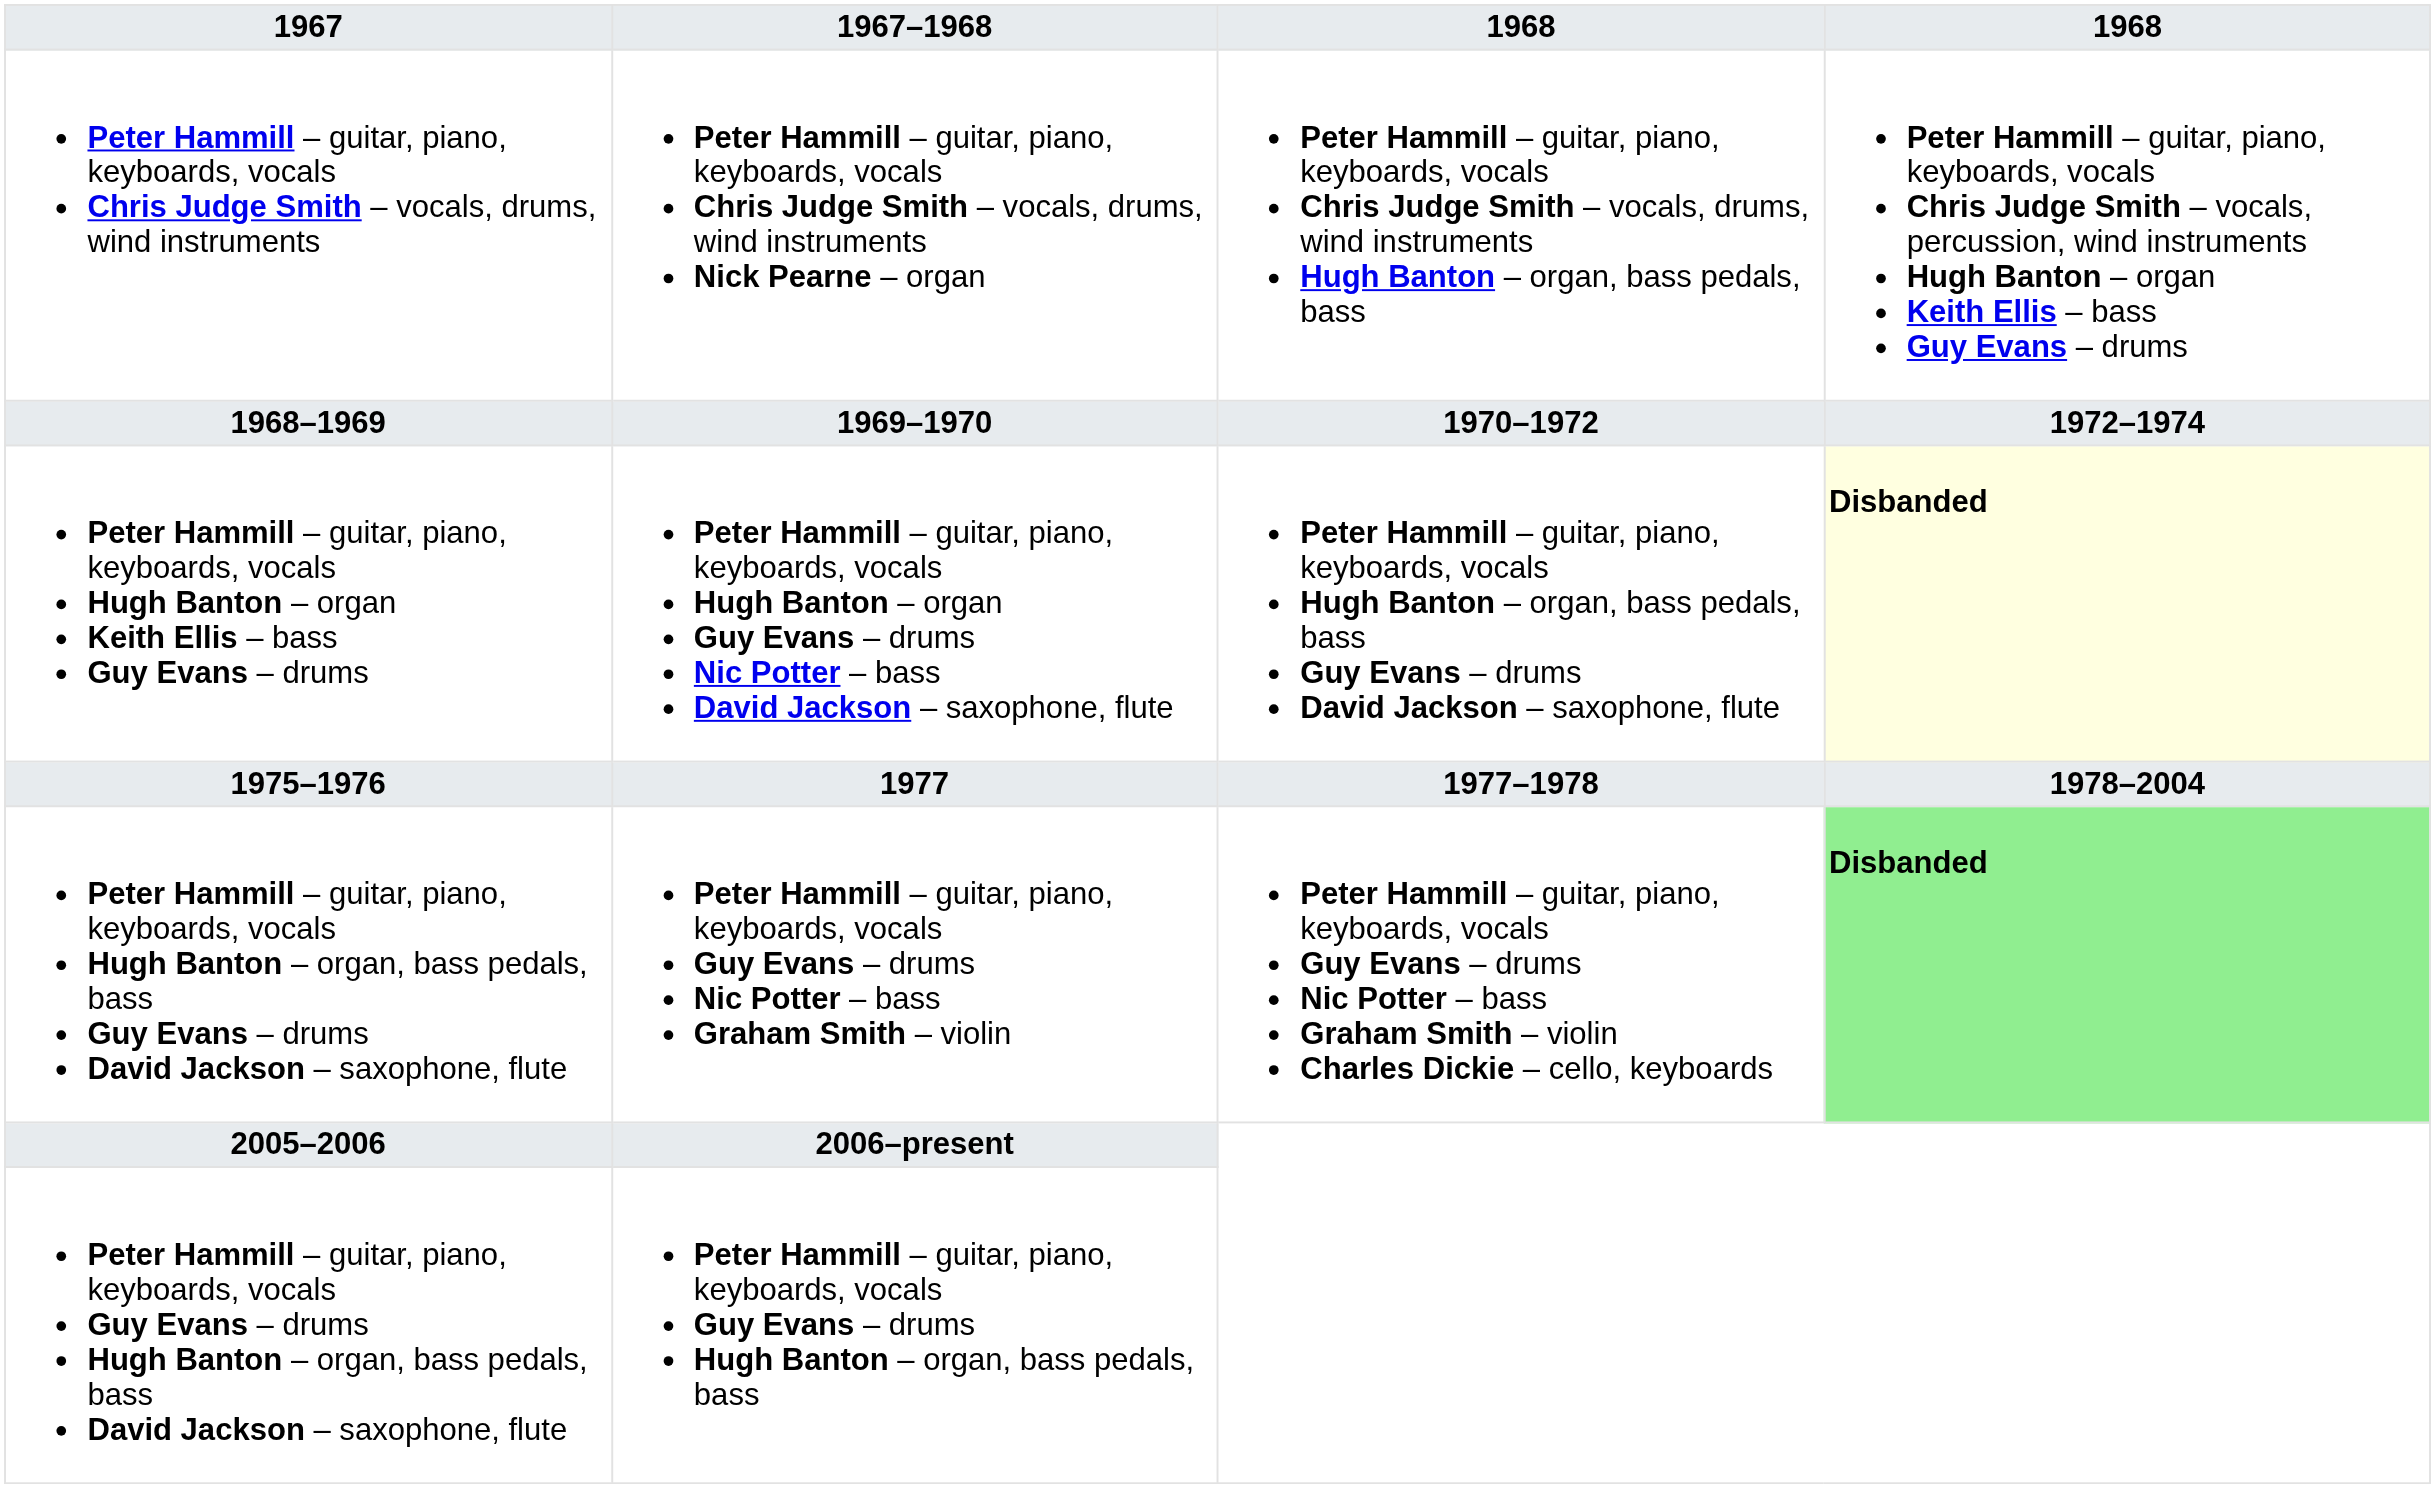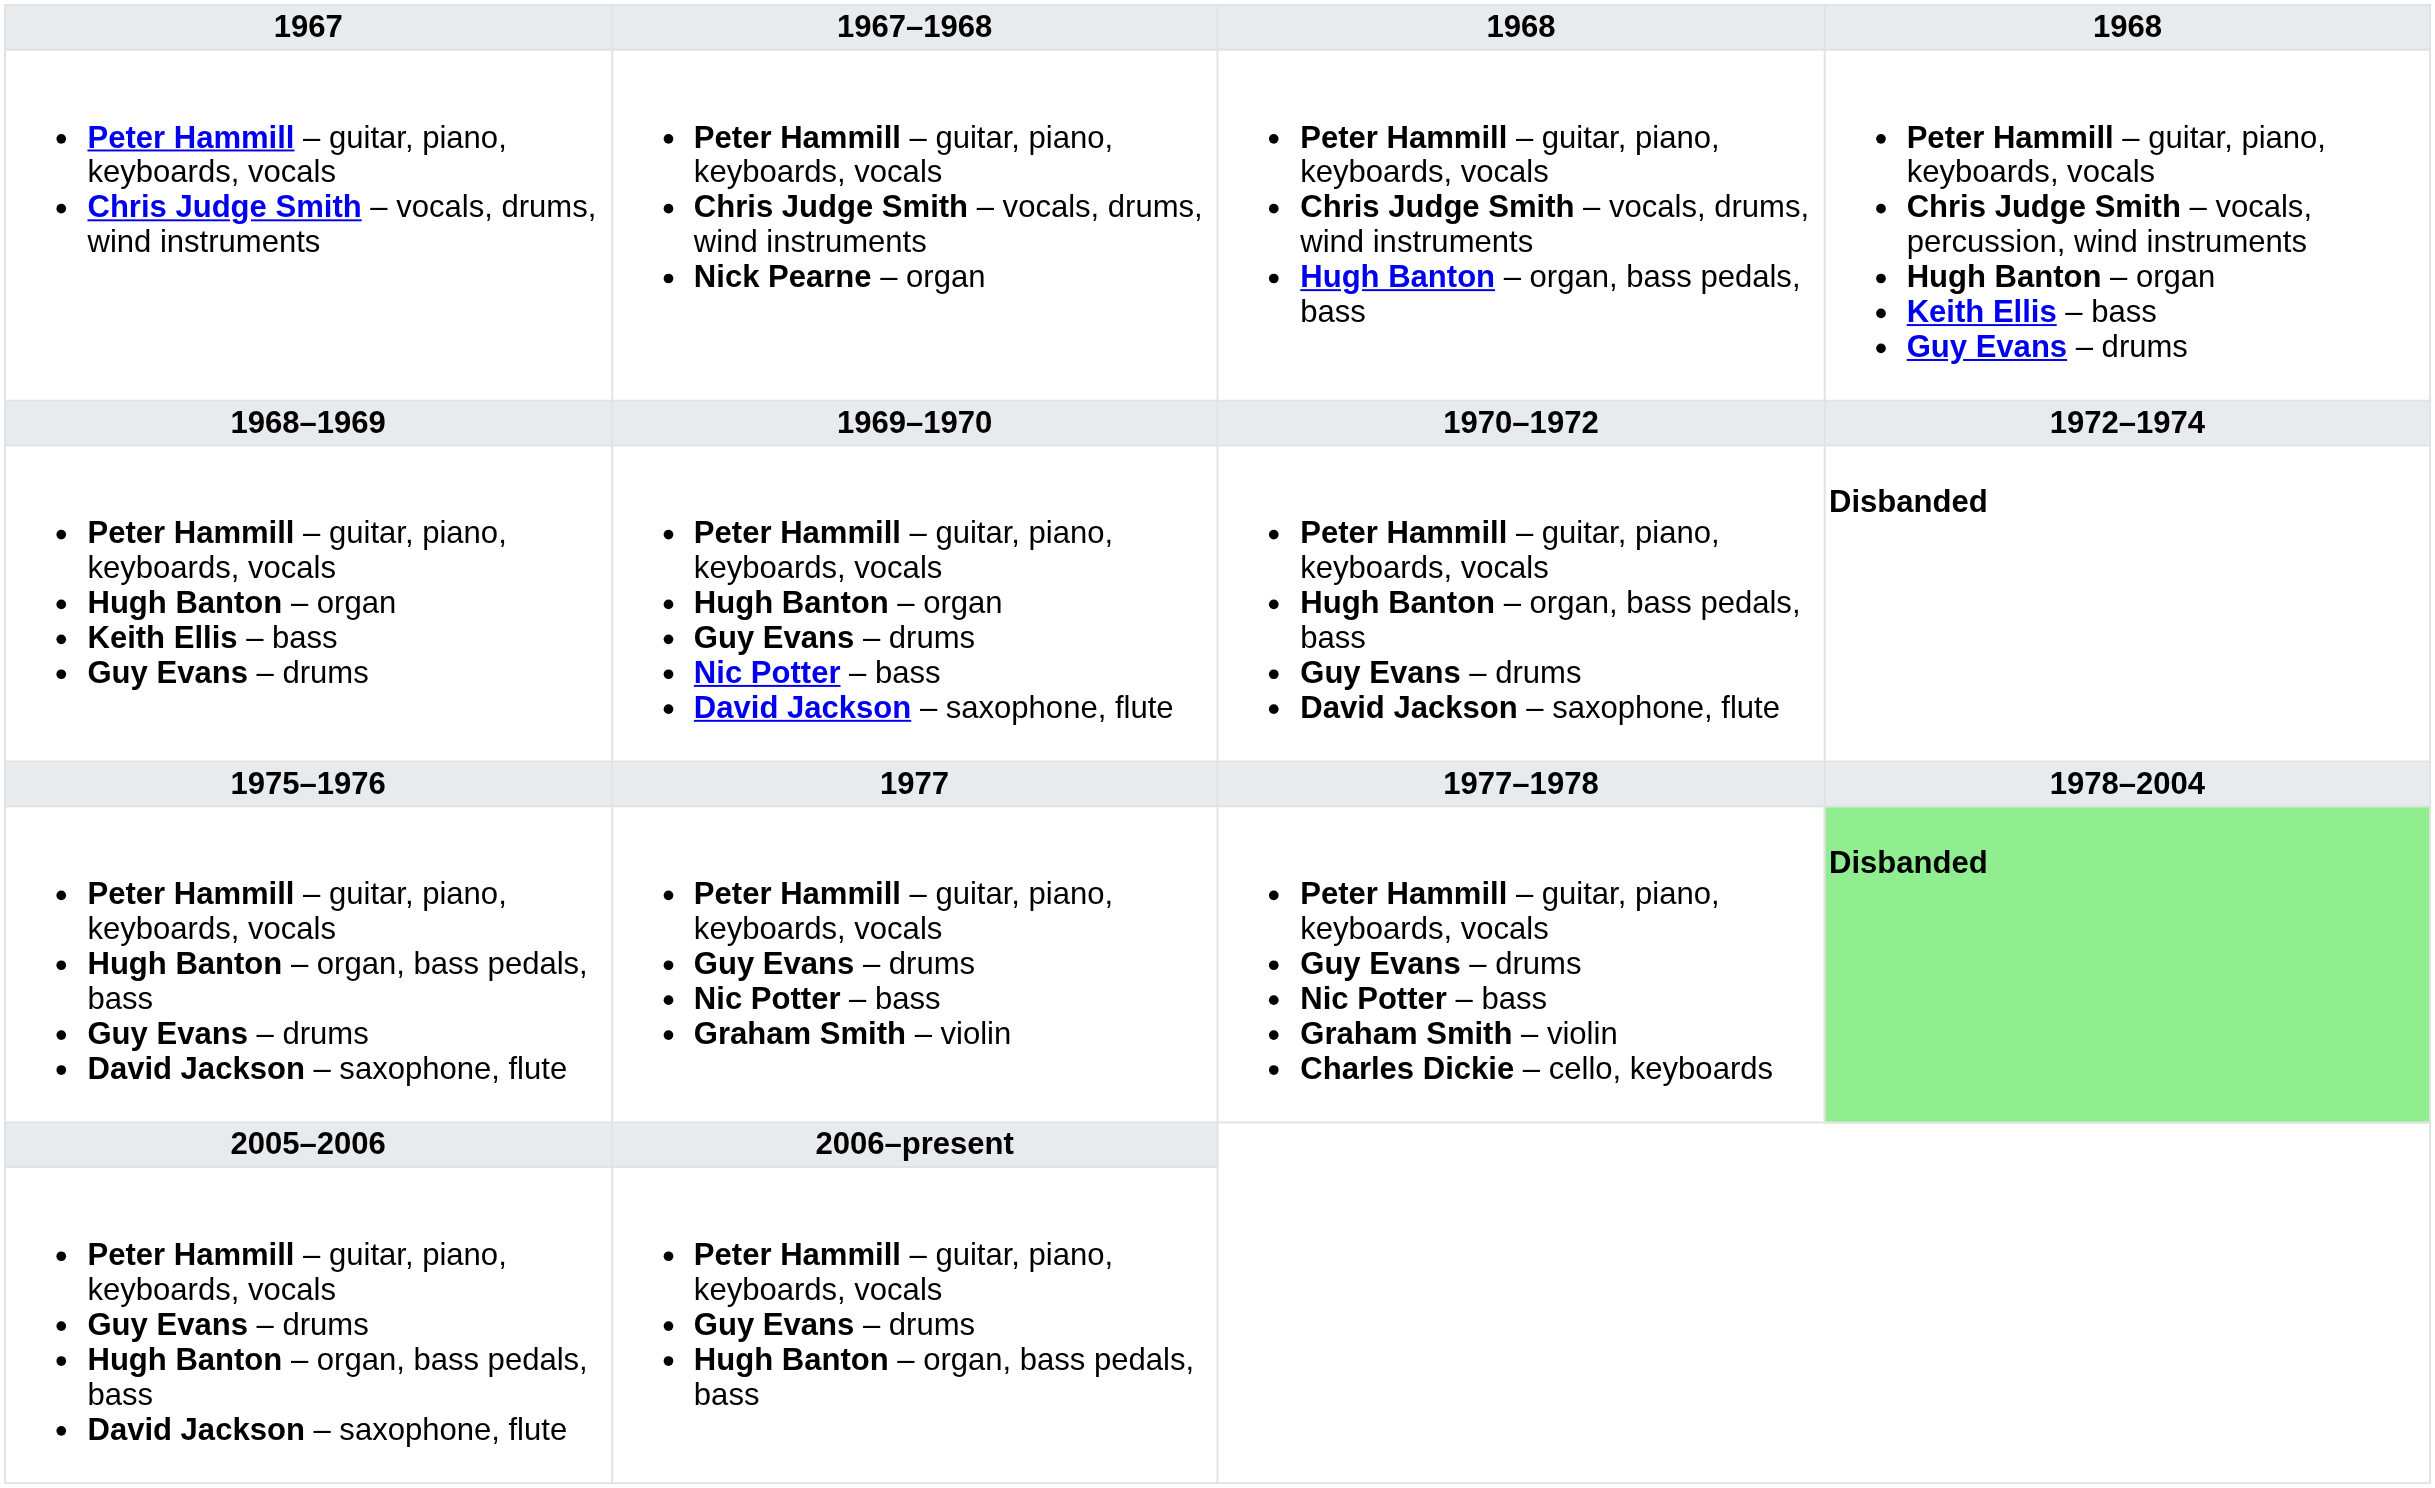(1908, 502) lightyellow background -> (1908, 502) no background
